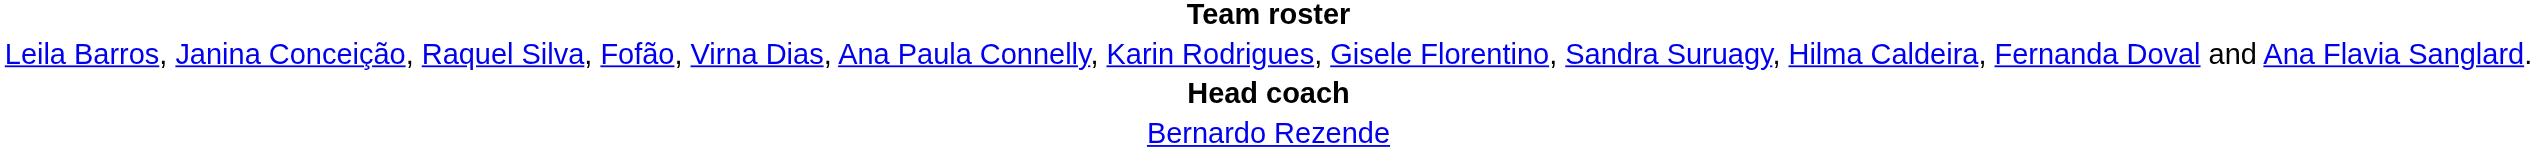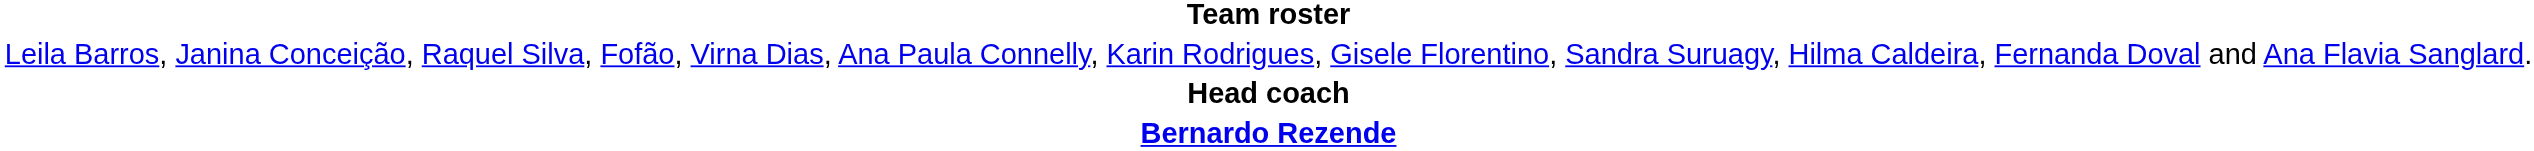(1268, 133) normal -> (1268, 133) bold
